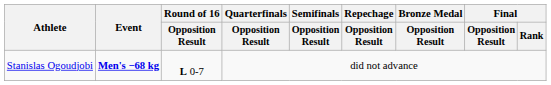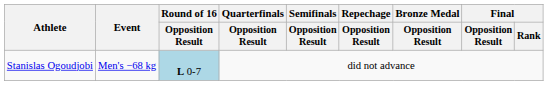(128, 66) bold -> (127, 66) normal
(192, 72) no background -> (189, 72) lightblue background
